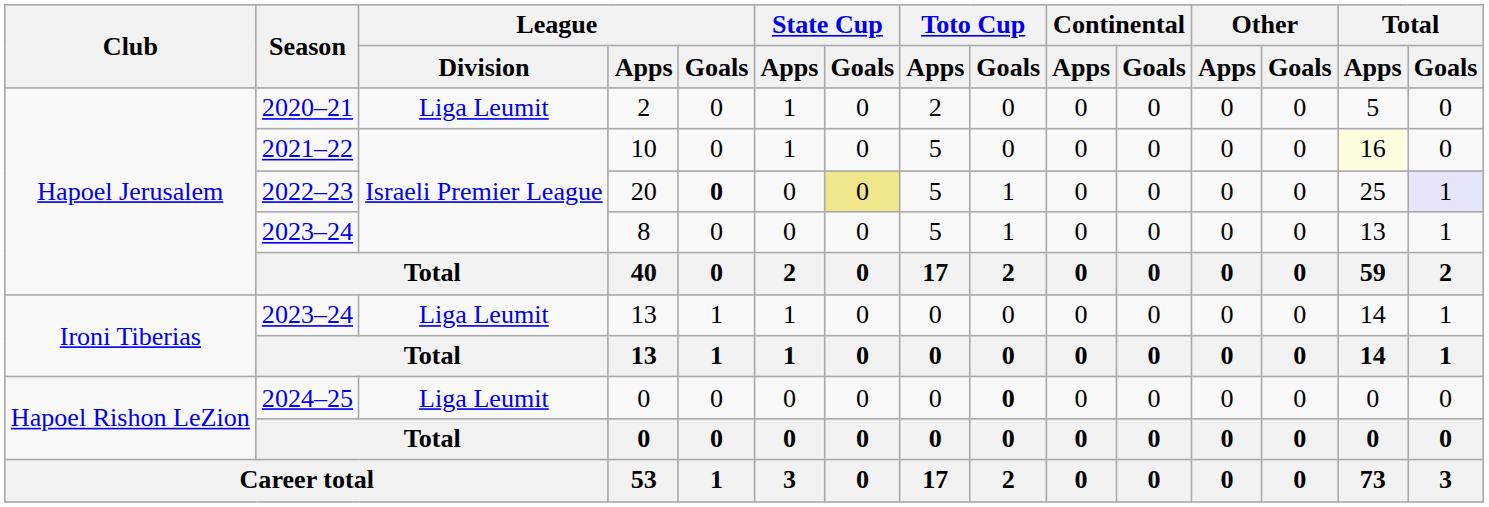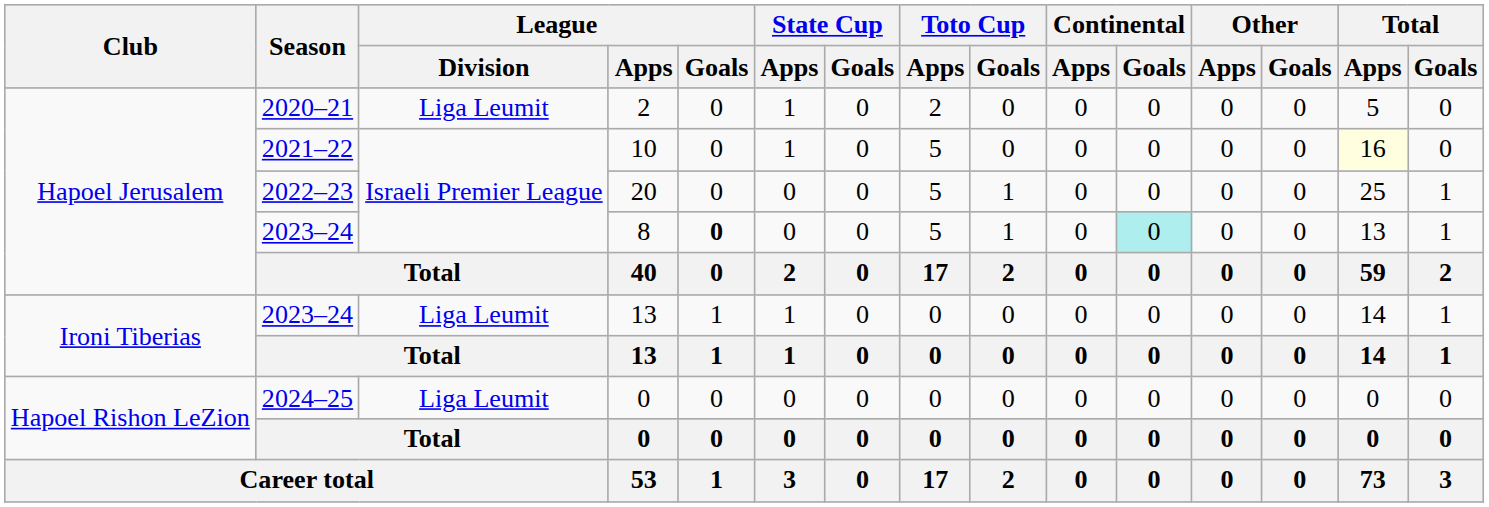(717, 190) bold -> (717, 190) normal
(862, 190) khaki background -> (862, 190) no background
(1446, 190) lavender background -> (1446, 190) no background
(717, 231) normal -> (717, 231) bold
(1154, 231) no background -> (1154, 231) paleturquoise background
(1008, 397) bold -> (1008, 397) normal
